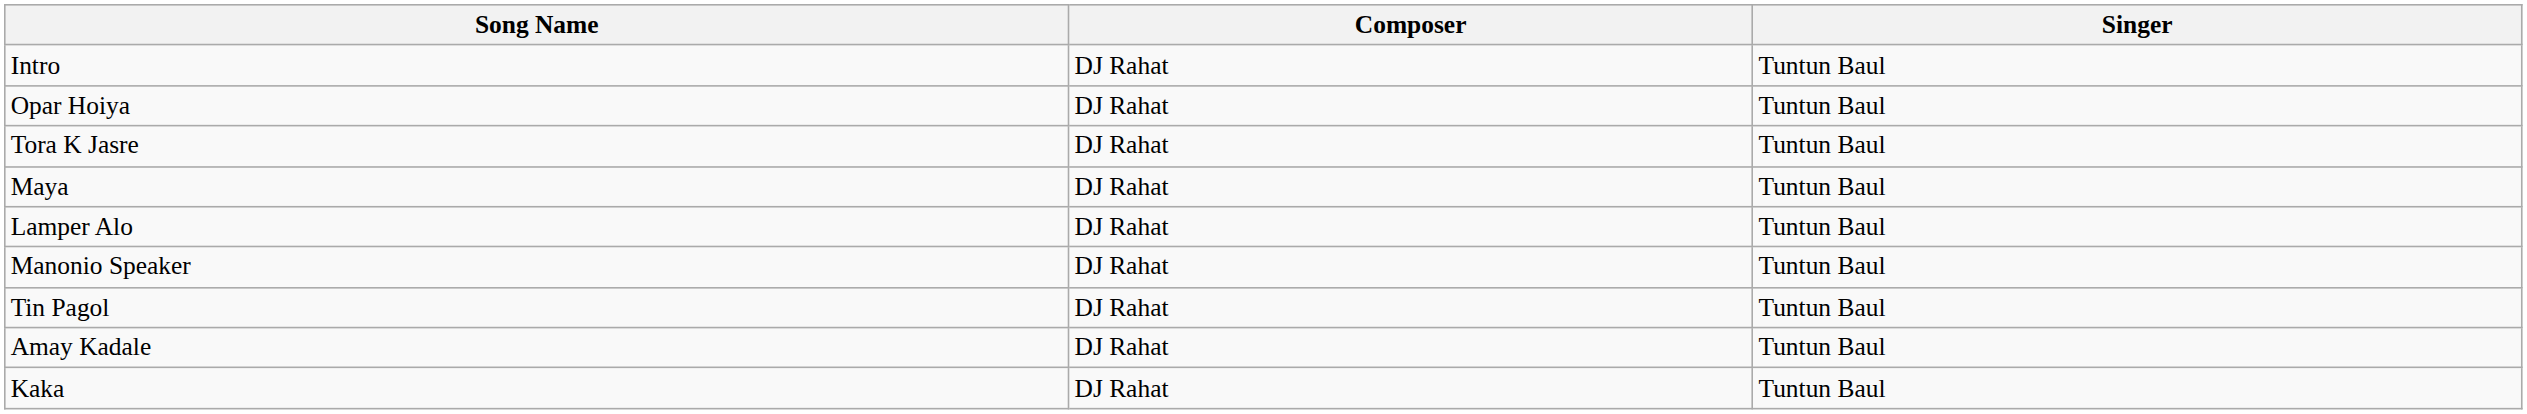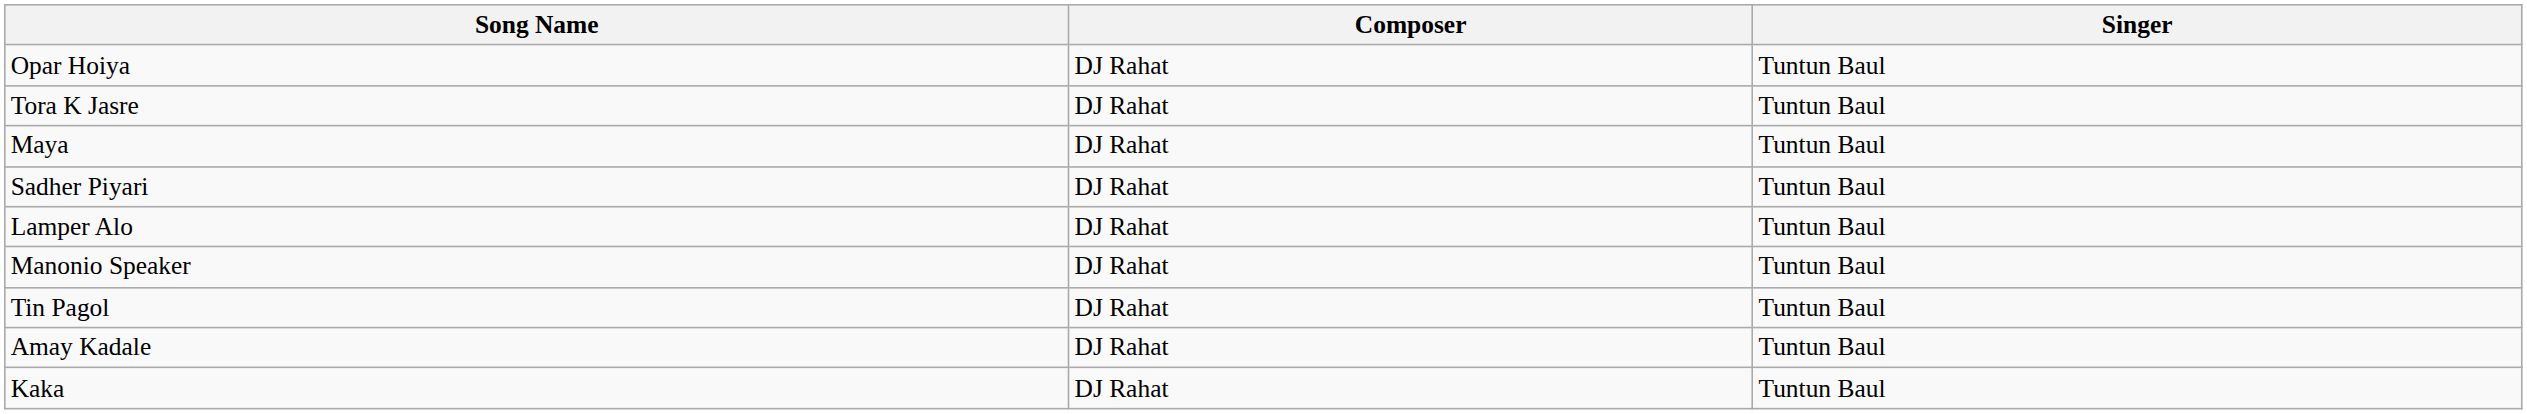- row: (35, 65)
+ row: (80, 186)
